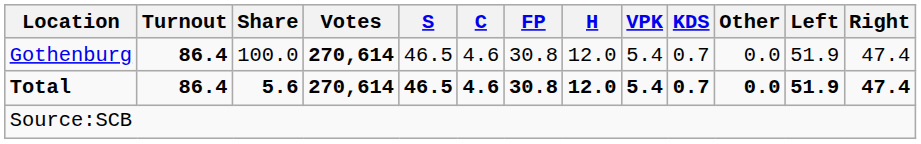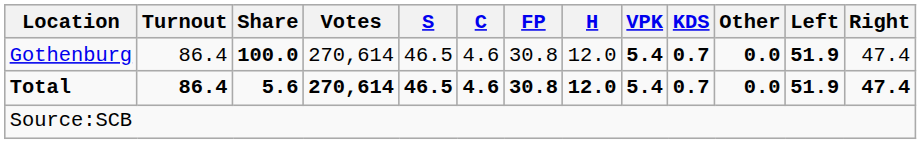(203, 55) bold -> (203, 55) normal
(268, 55) normal -> (268, 55) bold
(351, 55) bold -> (351, 55) normal
(645, 55) normal -> (645, 55) bold
(691, 55) normal -> (691, 55) bold
(762, 55) normal -> (762, 55) bold
(815, 55) normal -> (815, 55) bold
